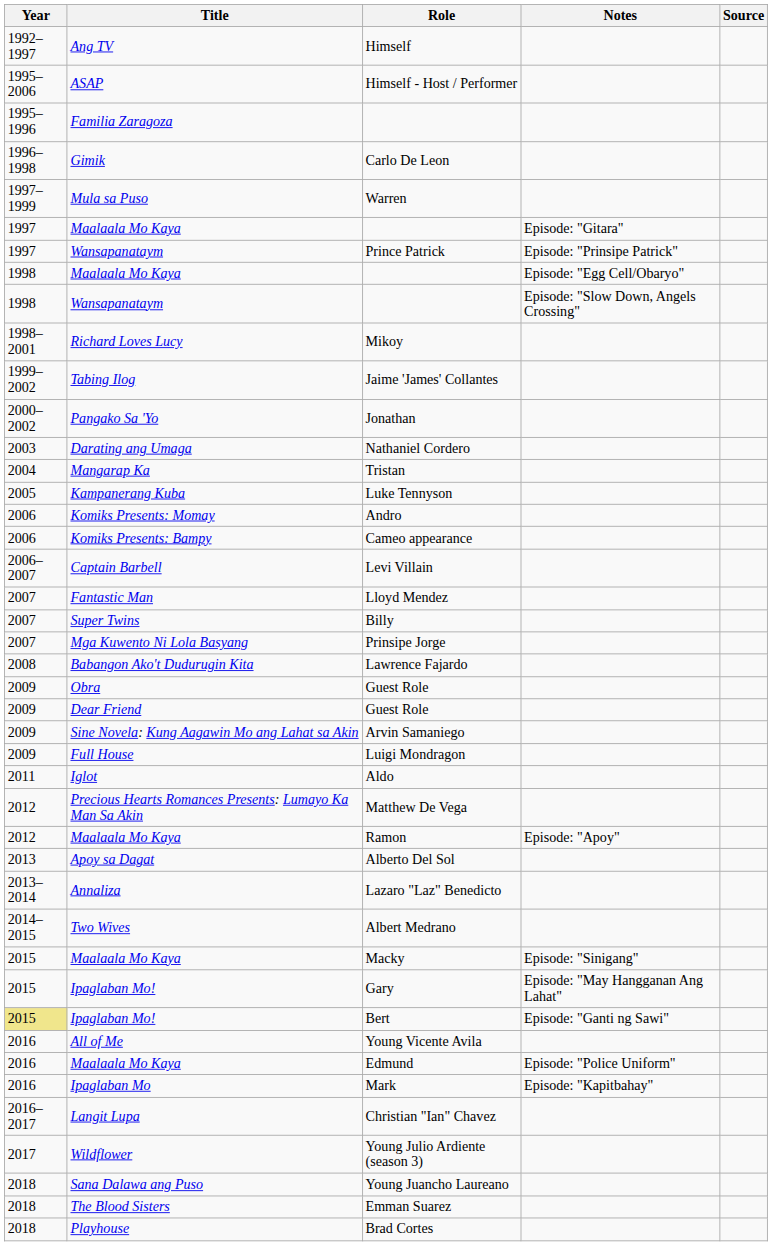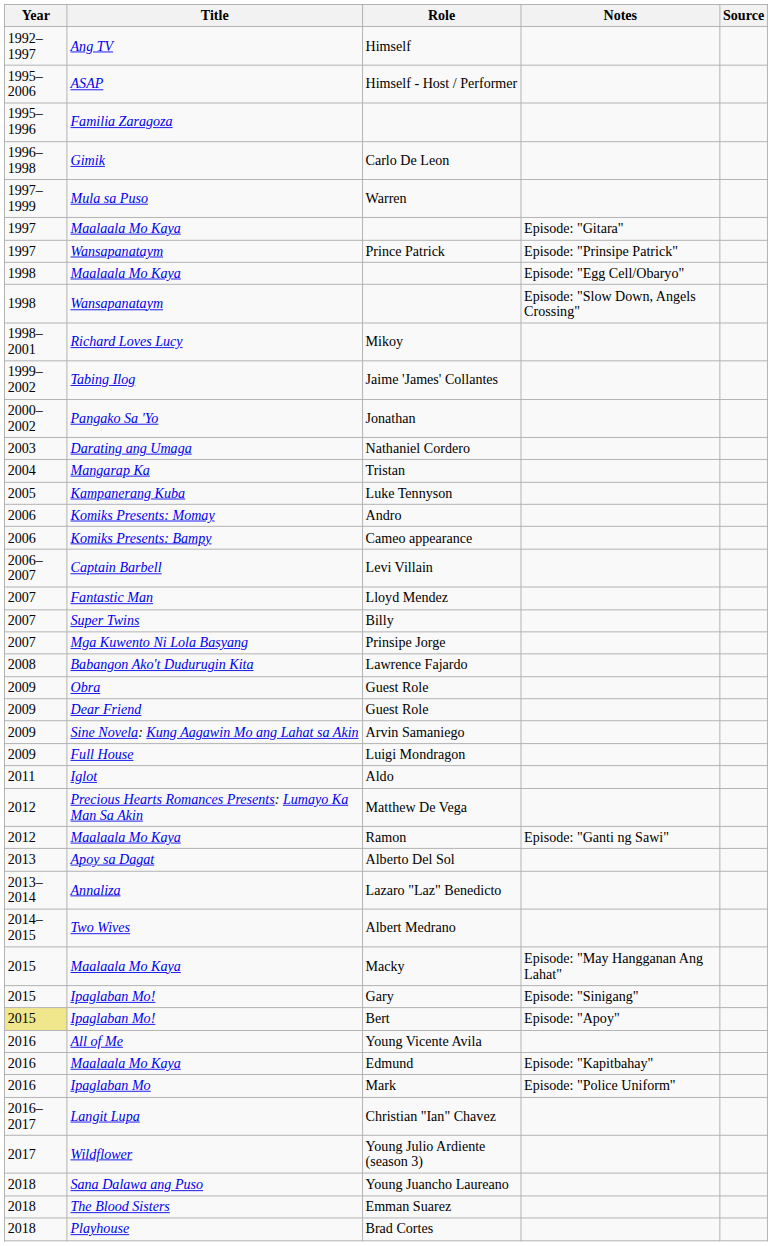(572, 837) Episode: "Apoy" -> (597, 837) Episode: "Ganti ng Sawi"
(581, 958) Episode: "Sinigang" -> (614, 966) Episode: "May Hangganan Ang Lahat"
(614, 988) Episode: "May Hangganan Ang Lahat" -> (581, 996) Episode: "Sinigang"
(597, 1018) Episode: "Ganti ng Sawi" -> (572, 1018) Episode: "Apoy"
(600, 1063) Episode: "Police Uniform" -> (589, 1063) Episode: "Kapitbahay"
(589, 1085) Episode: "Kapitbahay" -> (600, 1085) Episode: "Police Uniform"
